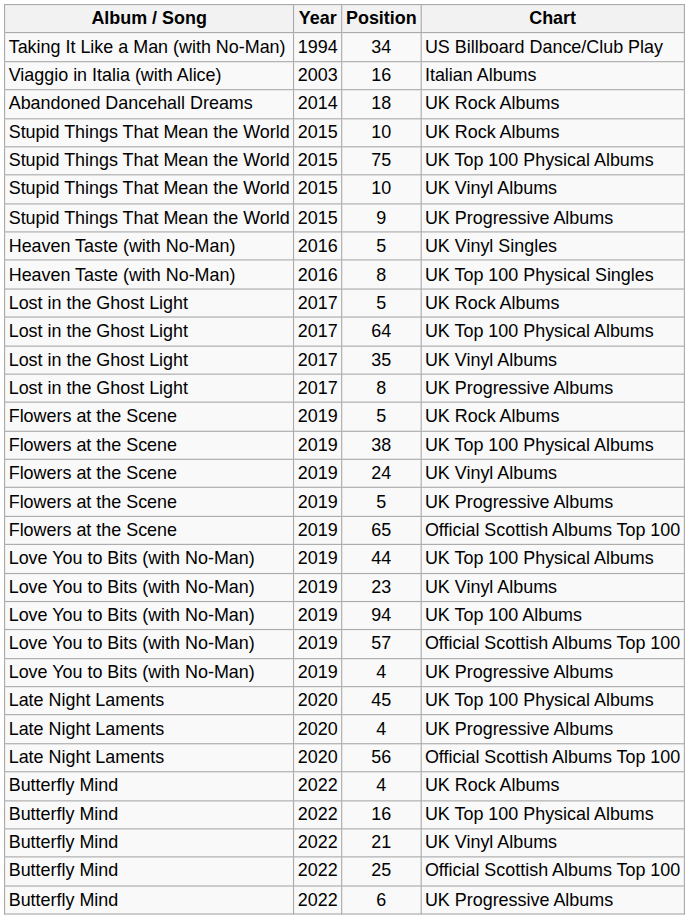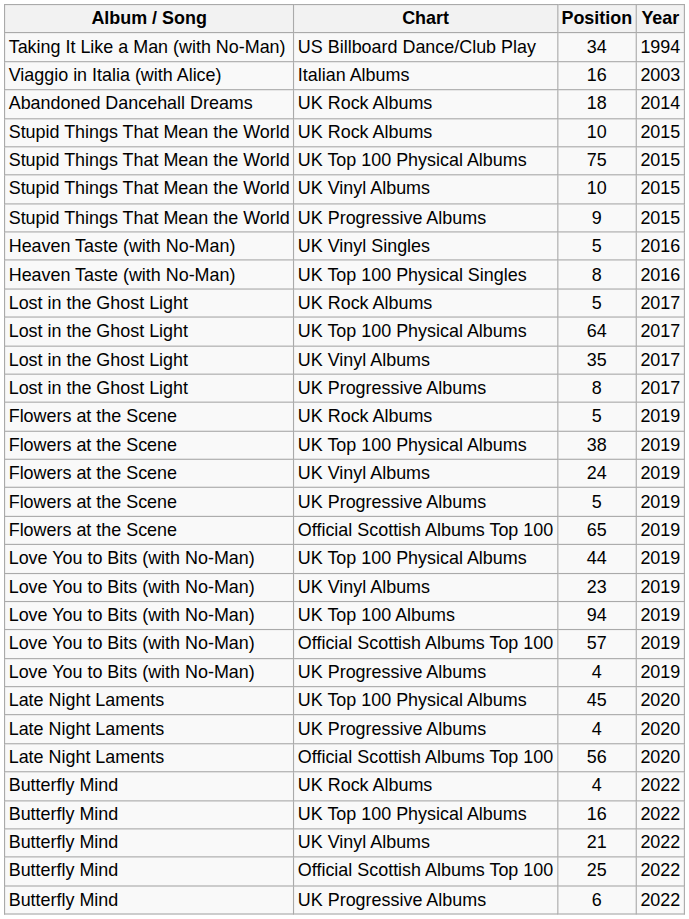columns swapped: (553, 18) <-> (318, 18)
